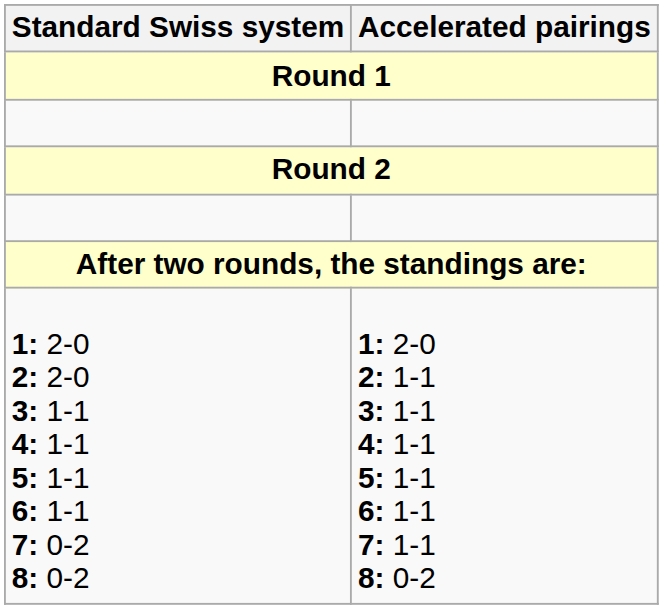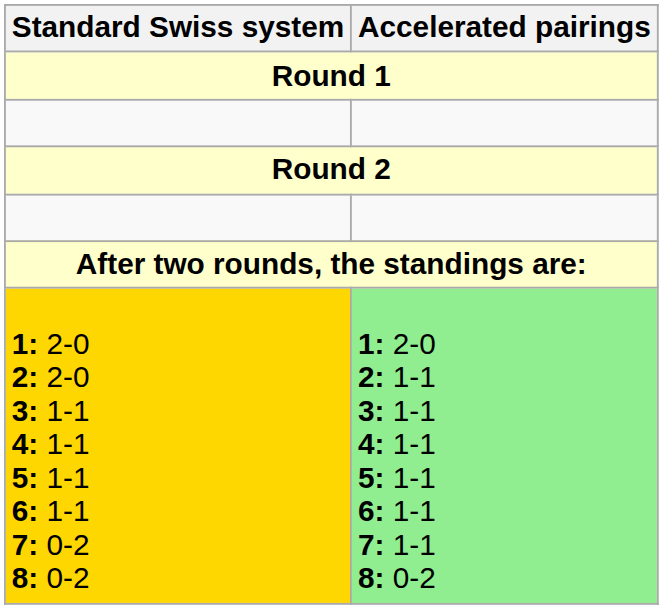(51, 461) no background -> (51, 461) gold background
(397, 461) no background -> (397, 461) lightgreen background
